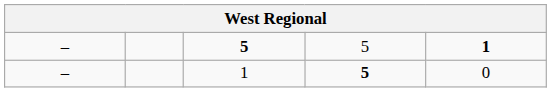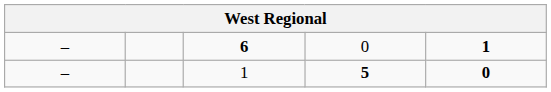(244, 46) 5 -> (244, 46) 6
(365, 46) 5 -> (365, 46) 0
(486, 73) normal -> (486, 73) bold
